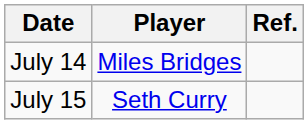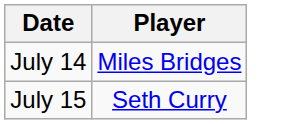- column: (275, 23)
